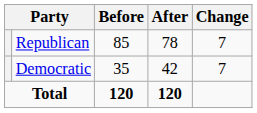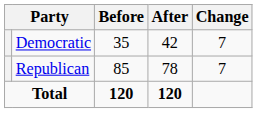rows swapped: (52, 42) <-> (53, 68)
